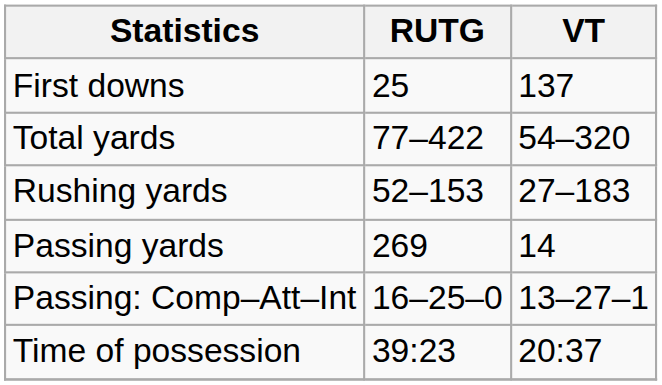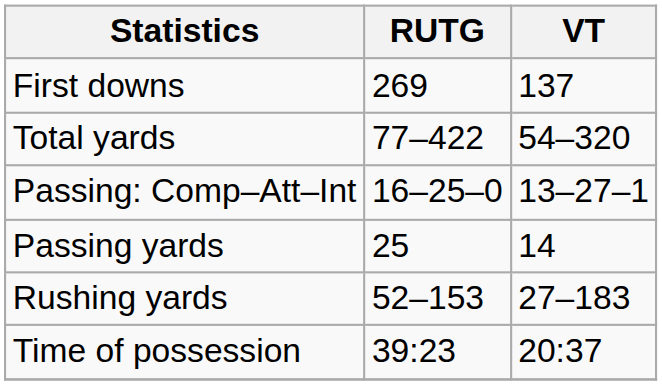(391, 85) 25 -> (400, 85) 269
rows swapped: (120, 191) <-> (185, 298)
(400, 244) 269 -> (391, 244) 25
